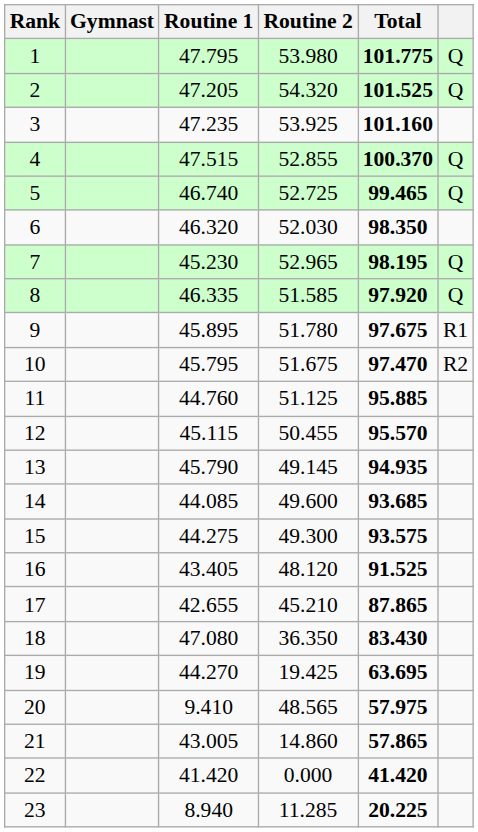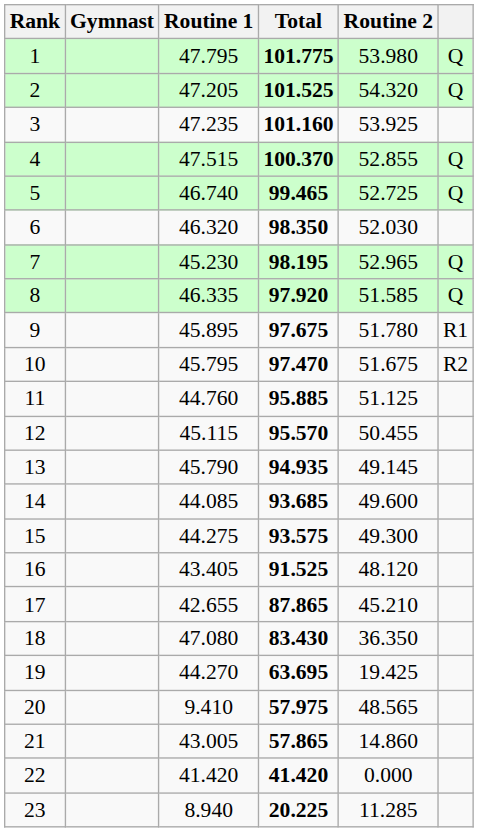columns swapped: (308, 21) <-> (398, 21)
